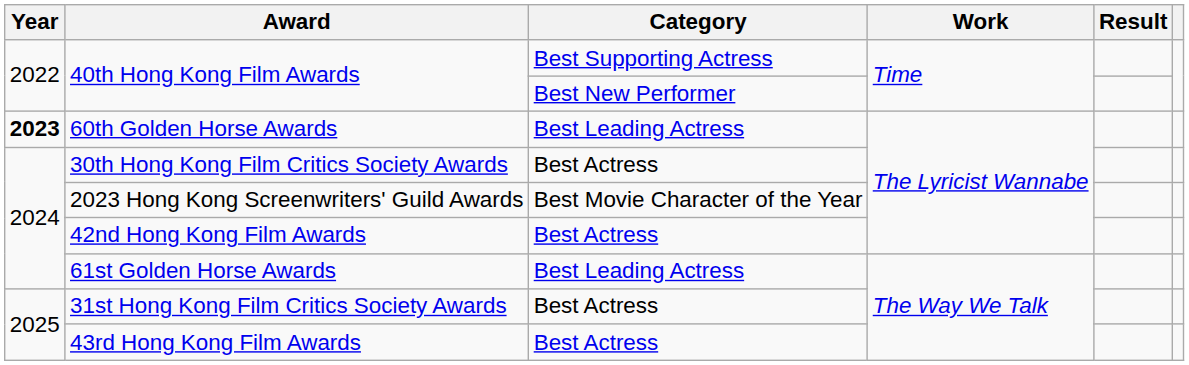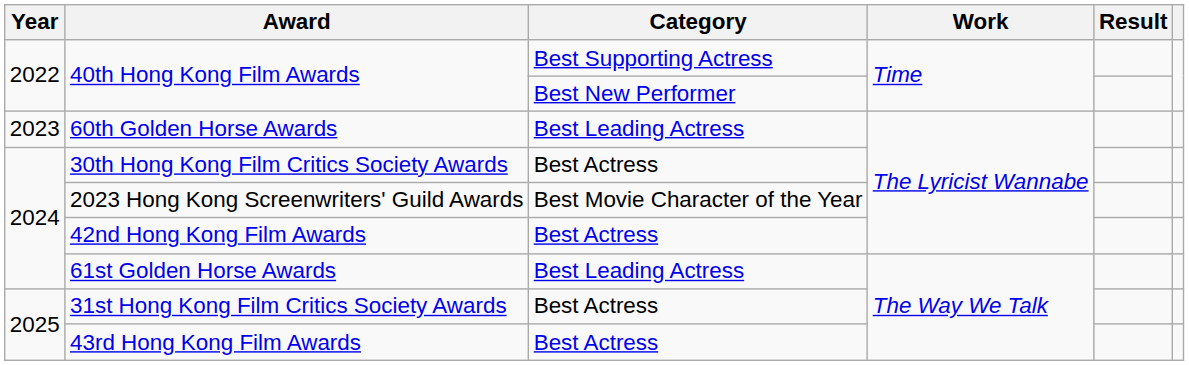(35, 128) bold -> (35, 128) normal
